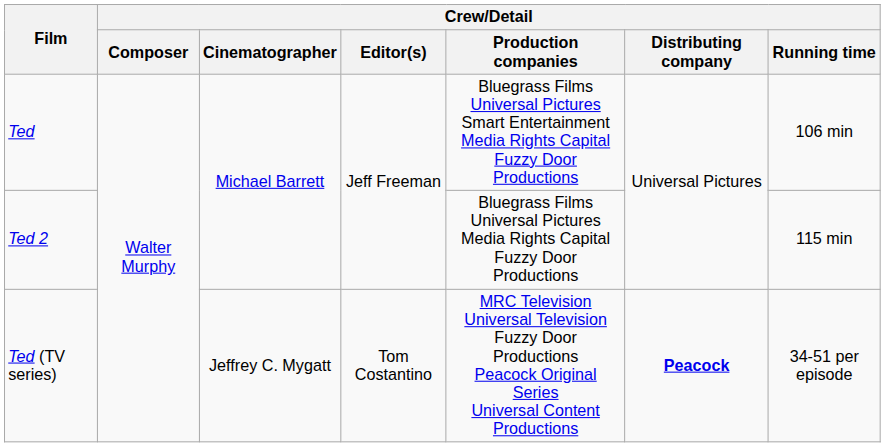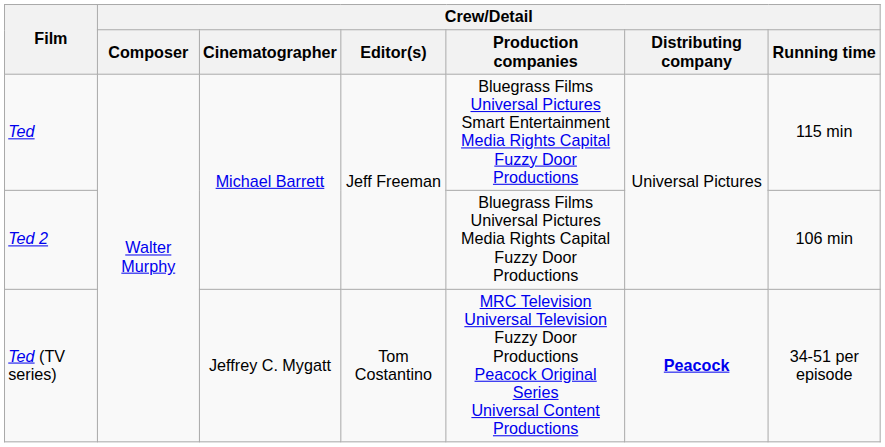(824, 132) 106 min -> (824, 132) 115 min
(824, 239) 115 min -> (824, 239) 106 min
